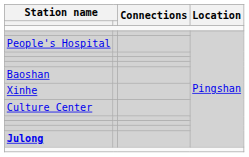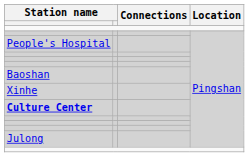(50, 108) normal -> (50, 108) bold
(25, 139) bold -> (25, 139) normal
